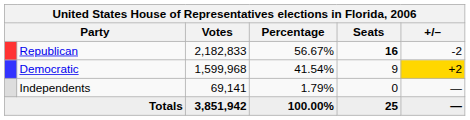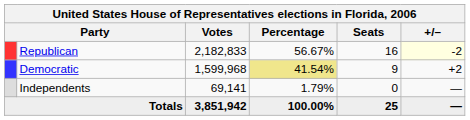(391, 51) bold -> (391, 51) normal
(457, 51) no background -> (457, 51) lightyellow background
(314, 69) no background -> (314, 69) khaki background
(455, 69) gold background -> (455, 69) no background
